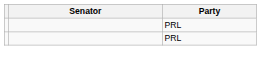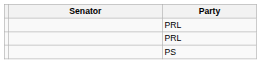+ row: (6, 52)
